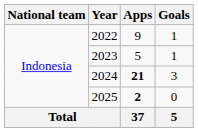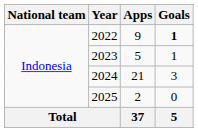(174, 35) normal -> (174, 35) bold
(138, 76) bold -> (138, 76) normal
(138, 96) bold -> (138, 96) normal
